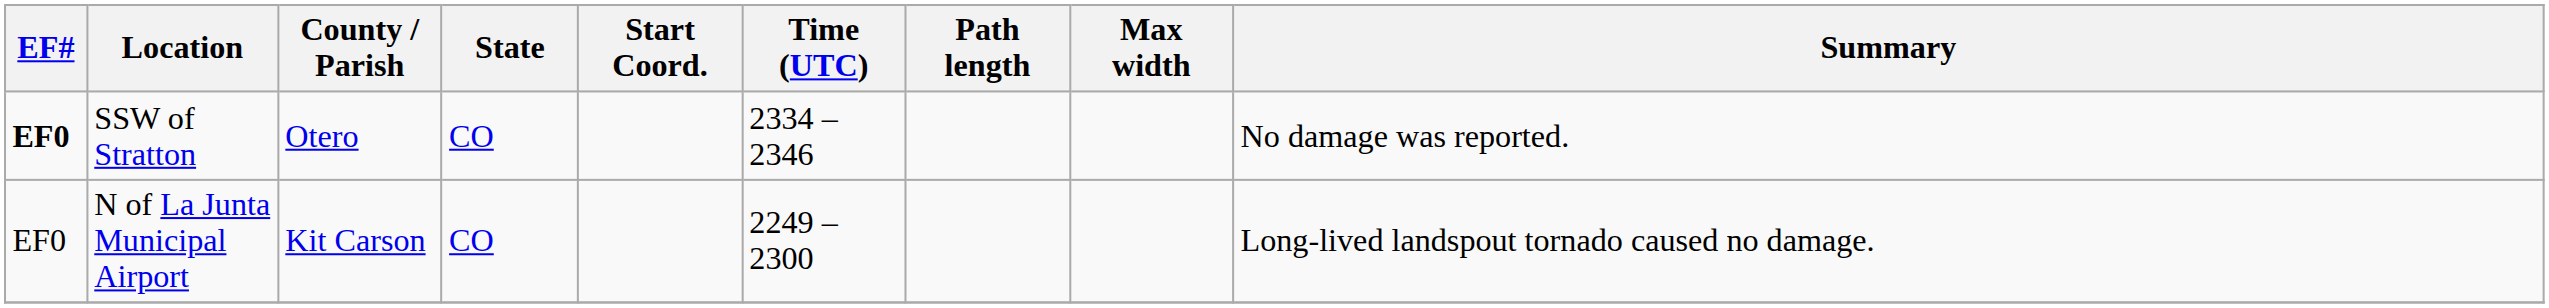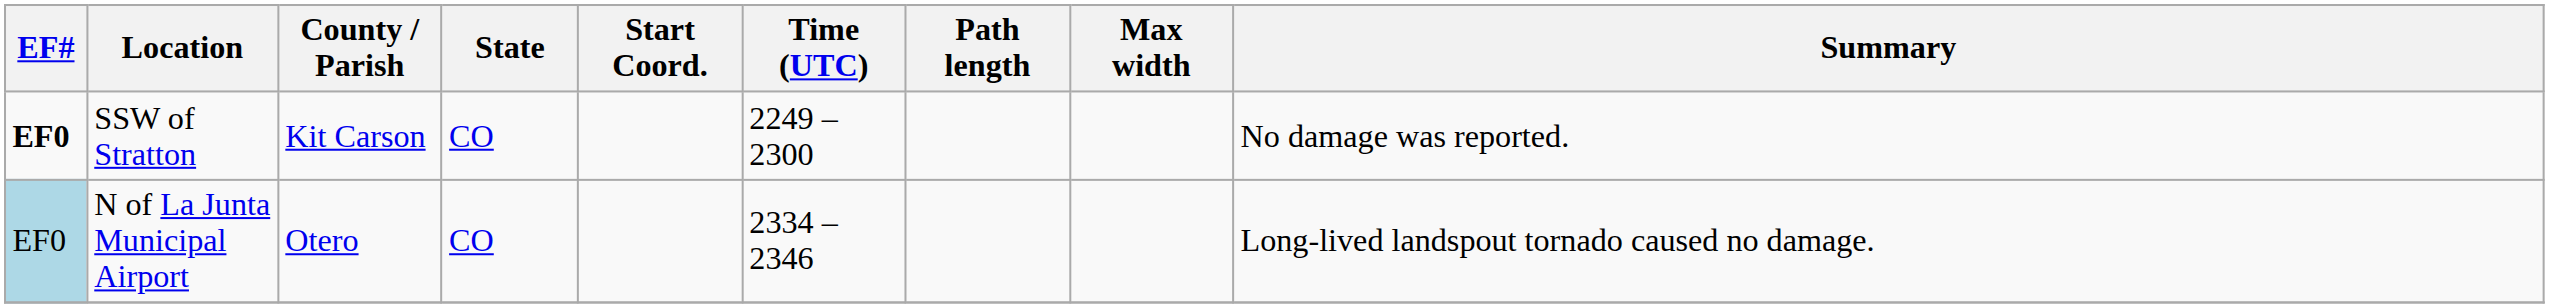(322, 135) Otero -> (355, 135) Kit Carson
(794, 135) 2334 – 2346 -> (794, 135) 2249 – 2300
(39, 240) no background -> (39, 240) lightblue background
(355, 240) Kit Carson -> (322, 240) Otero
(794, 240) 2249 – 2300 -> (794, 240) 2334 – 2346
